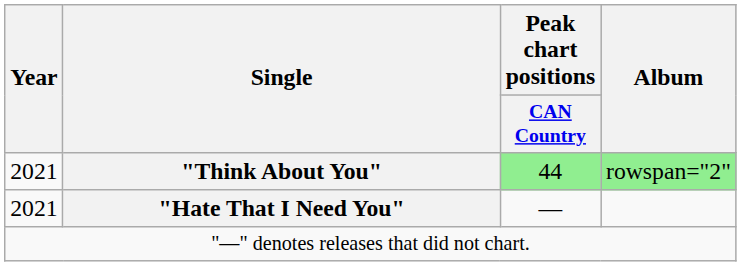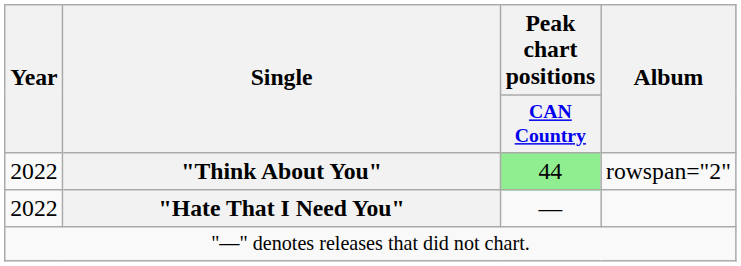(34, 170) 2021 -> (34, 170) 2022
(668, 170) lightgreen background -> (668, 170) no background
(34, 208) 2021 -> (34, 208) 2022
